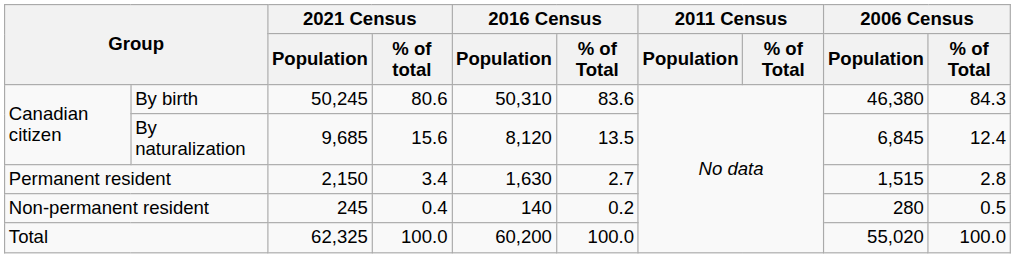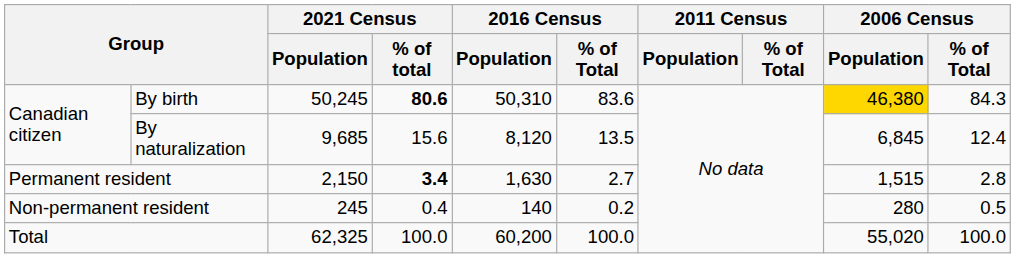(429, 98) normal -> (429, 98) bold
(895, 98) no background -> (895, 98) gold background
(435, 178) normal -> (435, 178) bold
